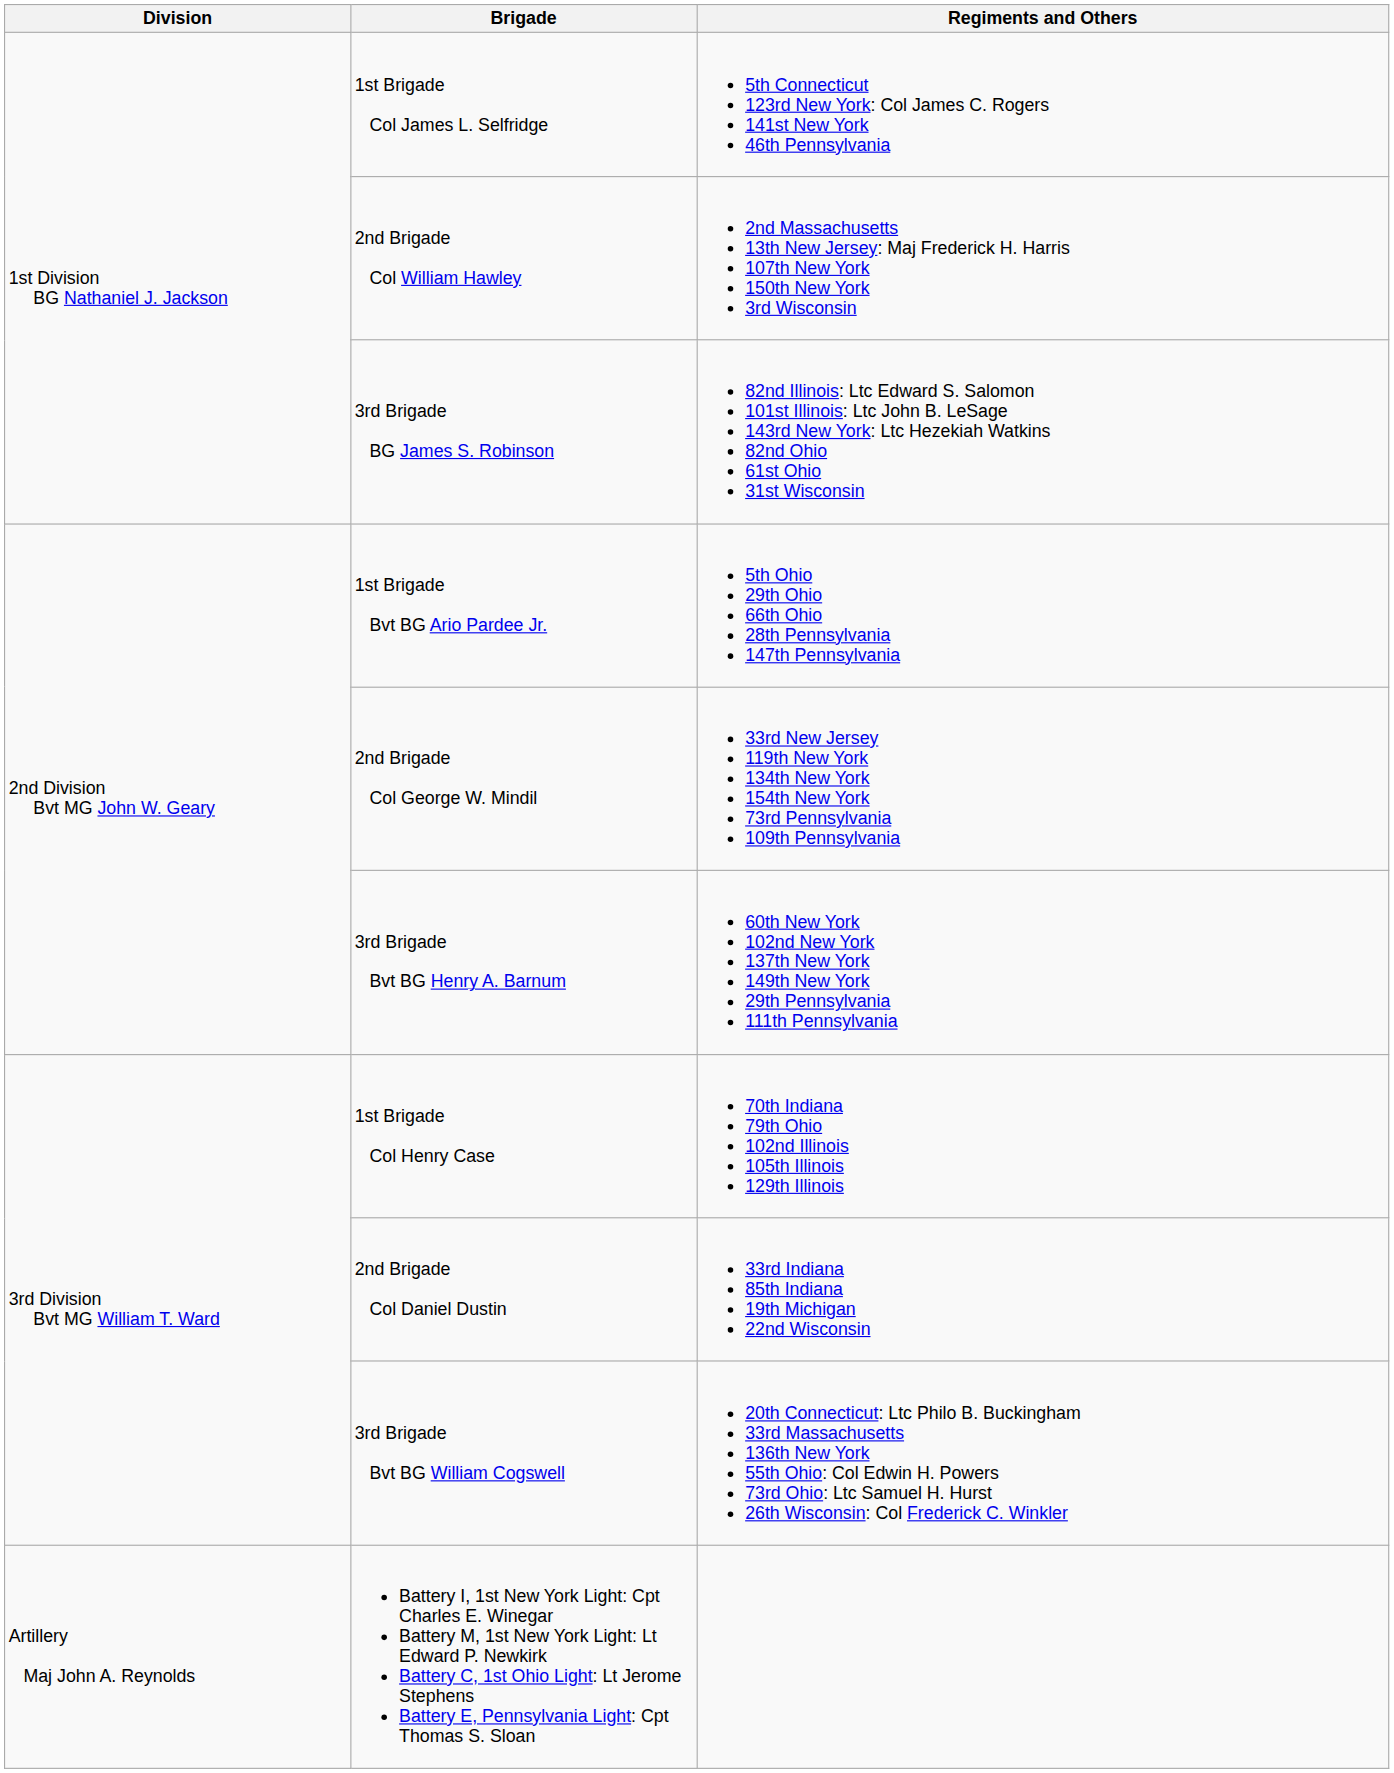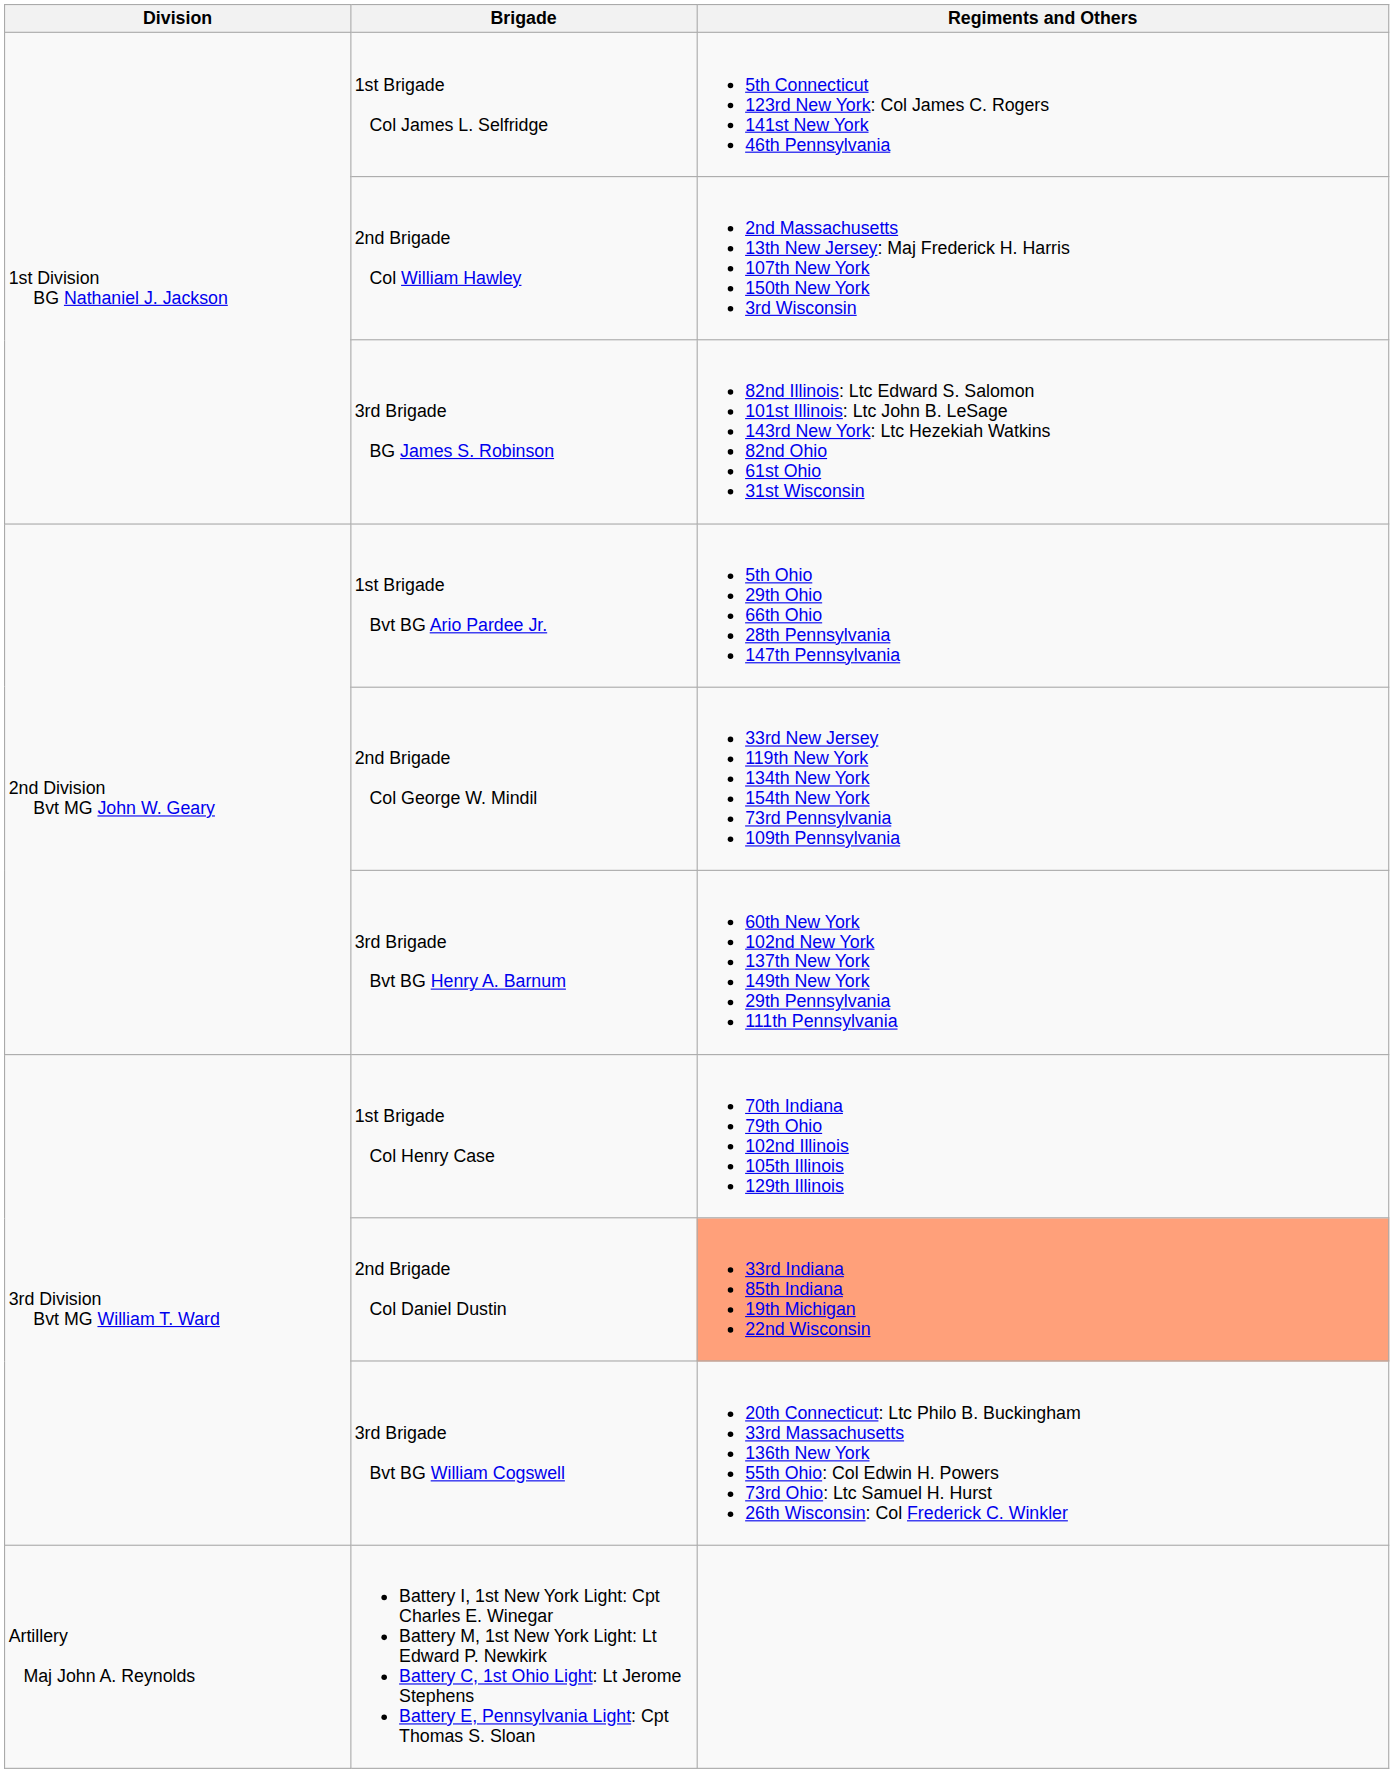(1043, 1300) no background -> (1043, 1300) lightsalmon background
